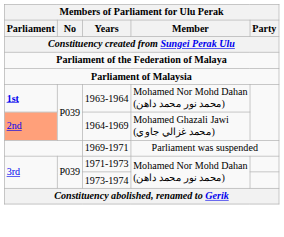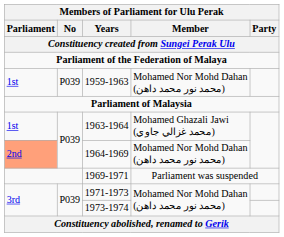+ row: (107, 82)
(13, 98) bold -> (13, 126) normal
(190, 98) Mohamed Nor Mohd Dahan (محمد نور محمد داهن) -> (181, 126) Mohamed Ghazali Jawi (محمد غزالي جاوي)
(181, 126) Mohamed Ghazali Jawi (محمد غزالي جاوي) -> (190, 154) Mohamed Nor Mohd Dahan (محمد نور محمد داهن)
